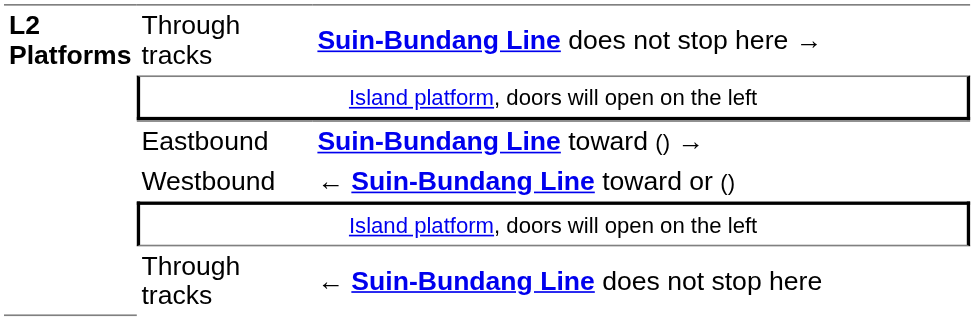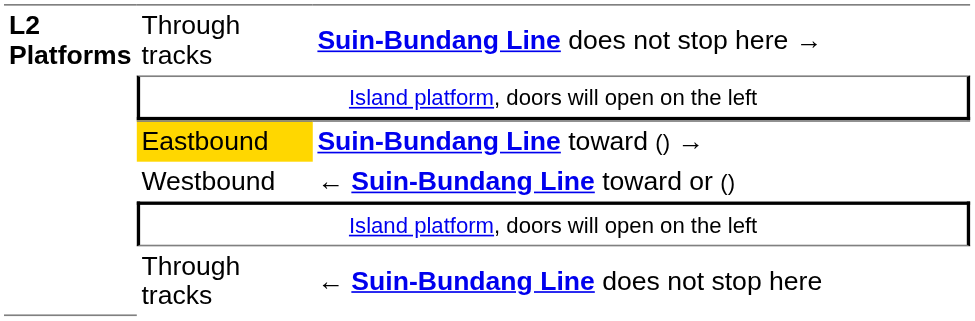(205, 141) no background -> (205, 141) gold background
